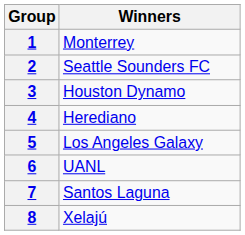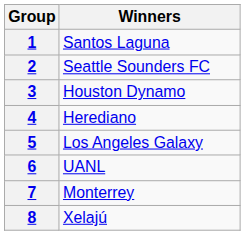(99, 42) Monterrey -> (116, 42) Santos Laguna
(116, 192) Santos Laguna -> (99, 192) Monterrey
